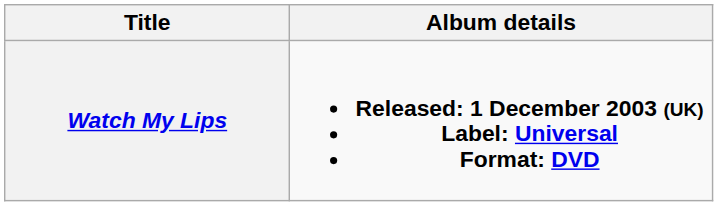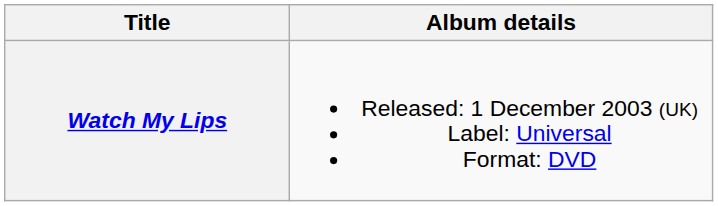(501, 134) bold -> (501, 134) normal
